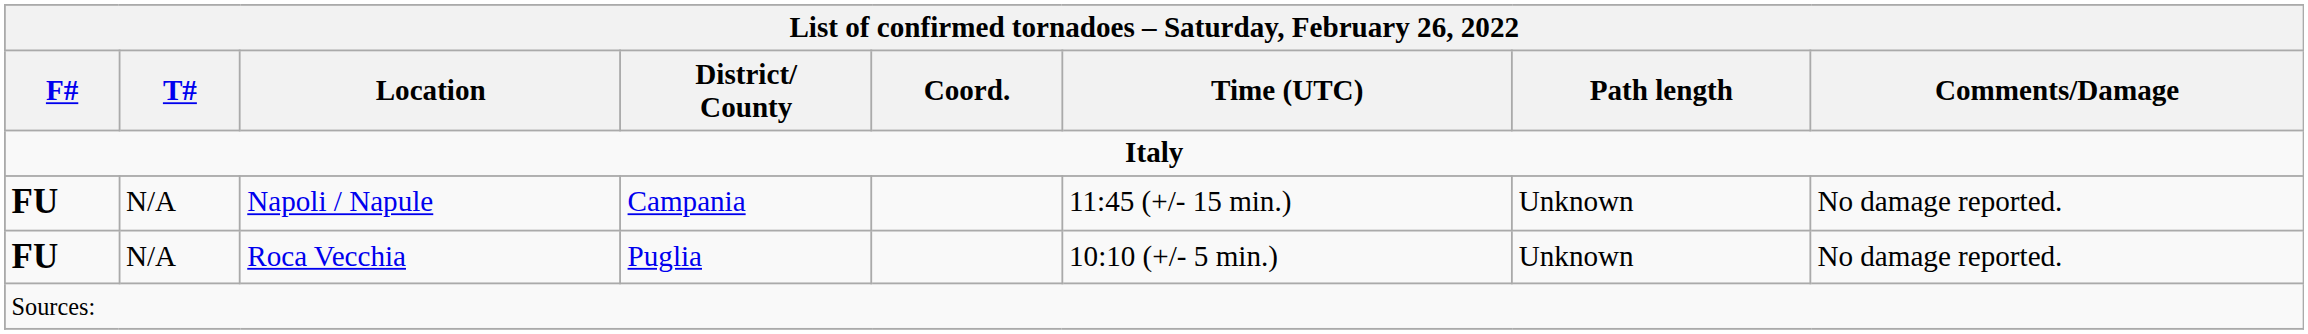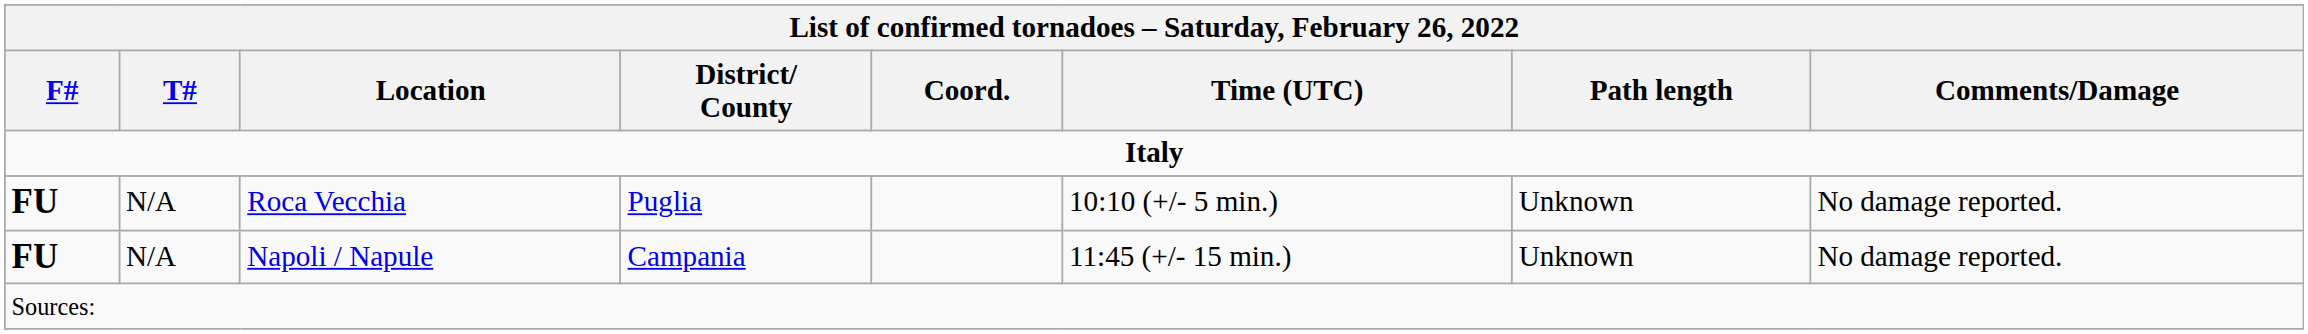rows swapped: (327, 256) <-> (340, 202)
